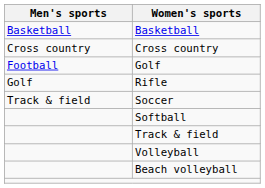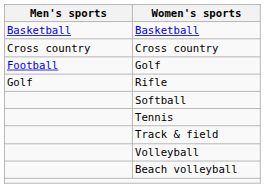- row: (154, 100)
+ row: (154, 117)
